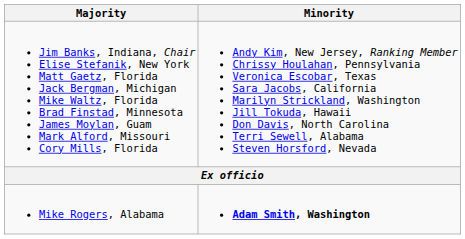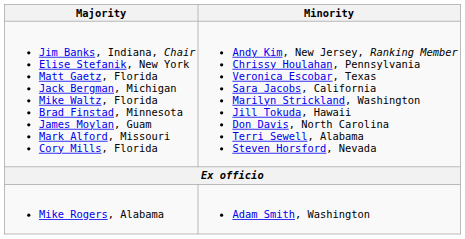(329, 215) bold -> (329, 215) normal
